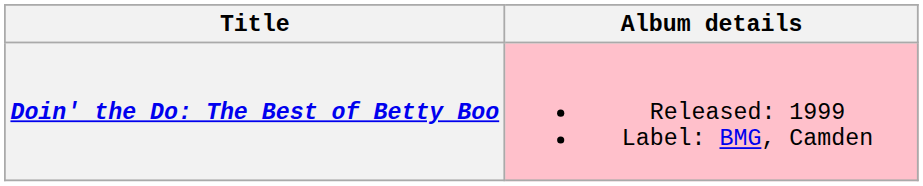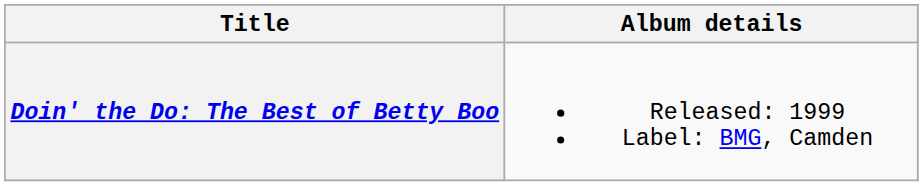(712, 125) pink background -> (712, 125) no background
